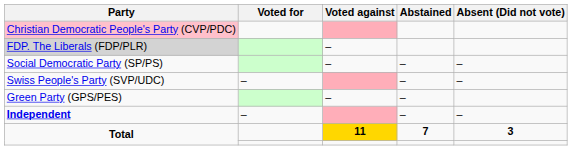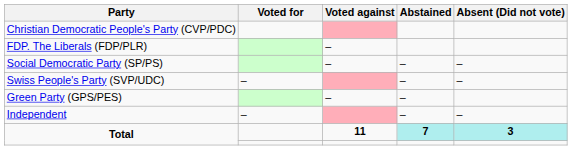(121, 30) pink background -> (121, 30) no background
(77, 47) lightgrey background -> (77, 47) no background
(39, 115) bold -> (37, 115) normal
(360, 132) gold background -> (360, 132) no background
(426, 132) no background -> (426, 132) paleturquoise background
(511, 132) no background -> (511, 132) paleturquoise background
